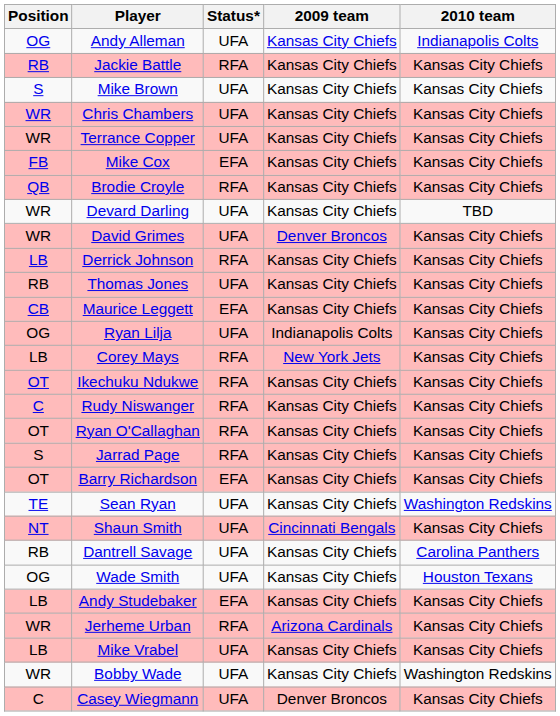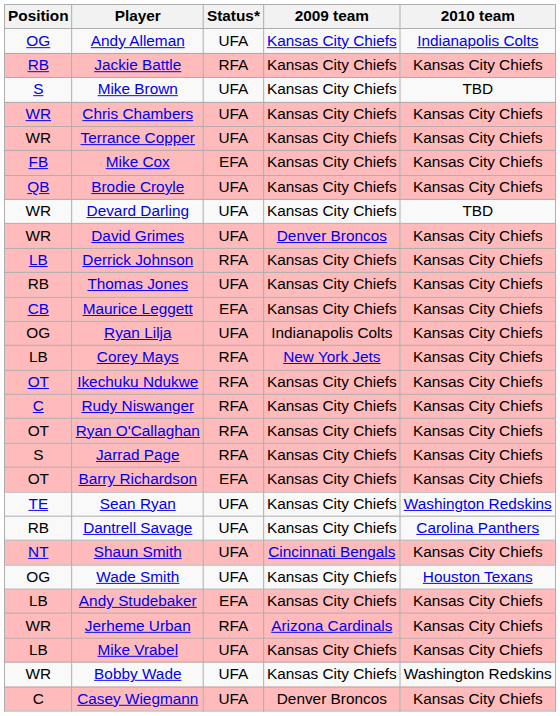(478, 89) Kansas City Chiefs -> (478, 89) TBD
(233, 187) RFA -> (233, 187) UFA
rows swapped: (138, 552) <-> (138, 528)
